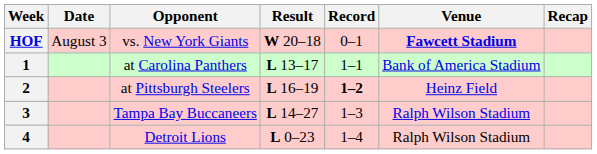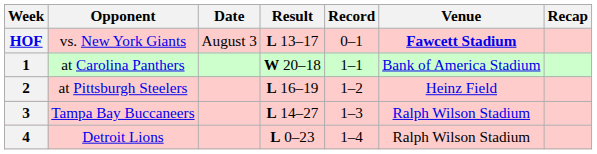columns swapped: (79, 16) <-> (185, 16)
(292, 40) W 20–18 -> (292, 40) L 13–17
(292, 64) L 13–17 -> (292, 64) W 20–18
(352, 88) bold -> (352, 88) normal
